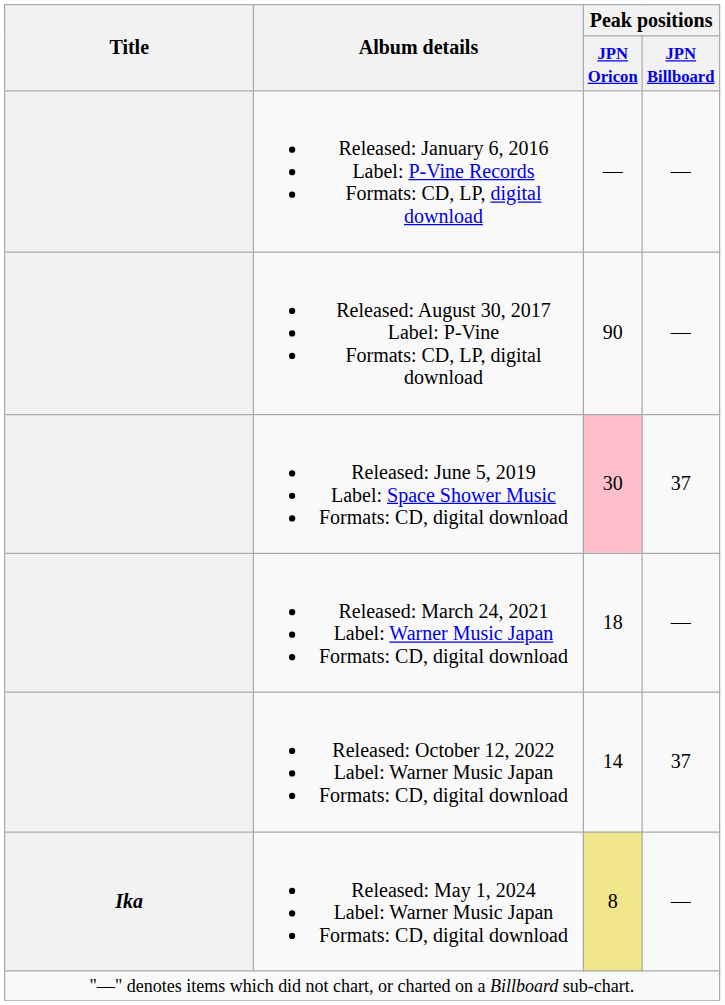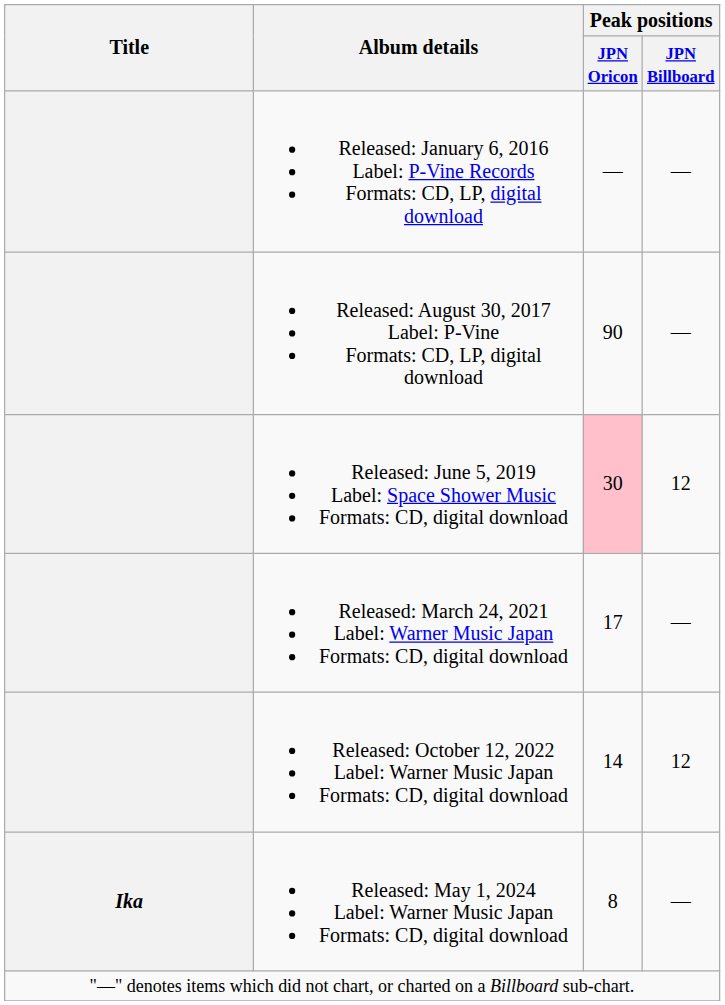(681, 483) 37 -> (681, 483) 12
(613, 622) 18 -> (613, 622) 17
(681, 761) 37 -> (681, 761) 12
(613, 901) khaki background -> (613, 901) no background
